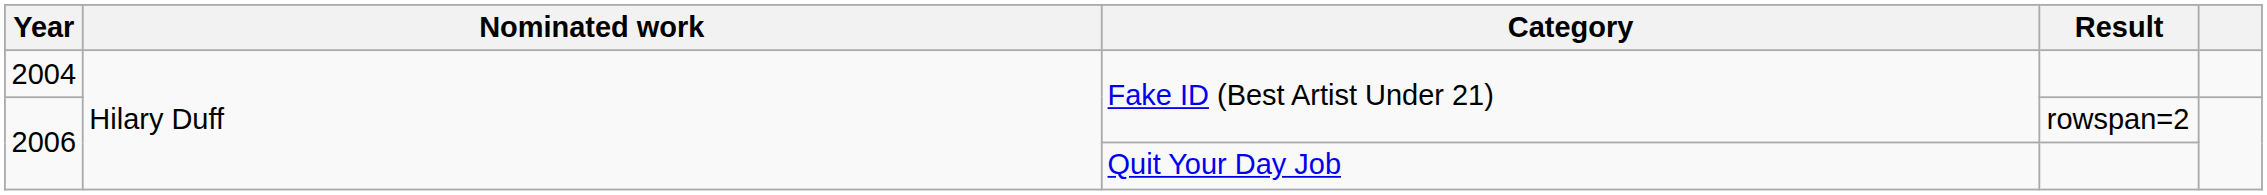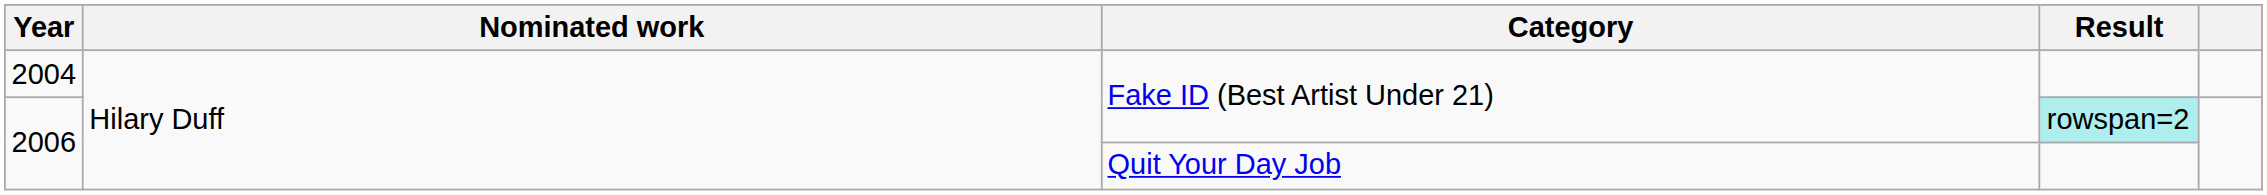(2118, 119) no background -> (2118, 119) paleturquoise background
